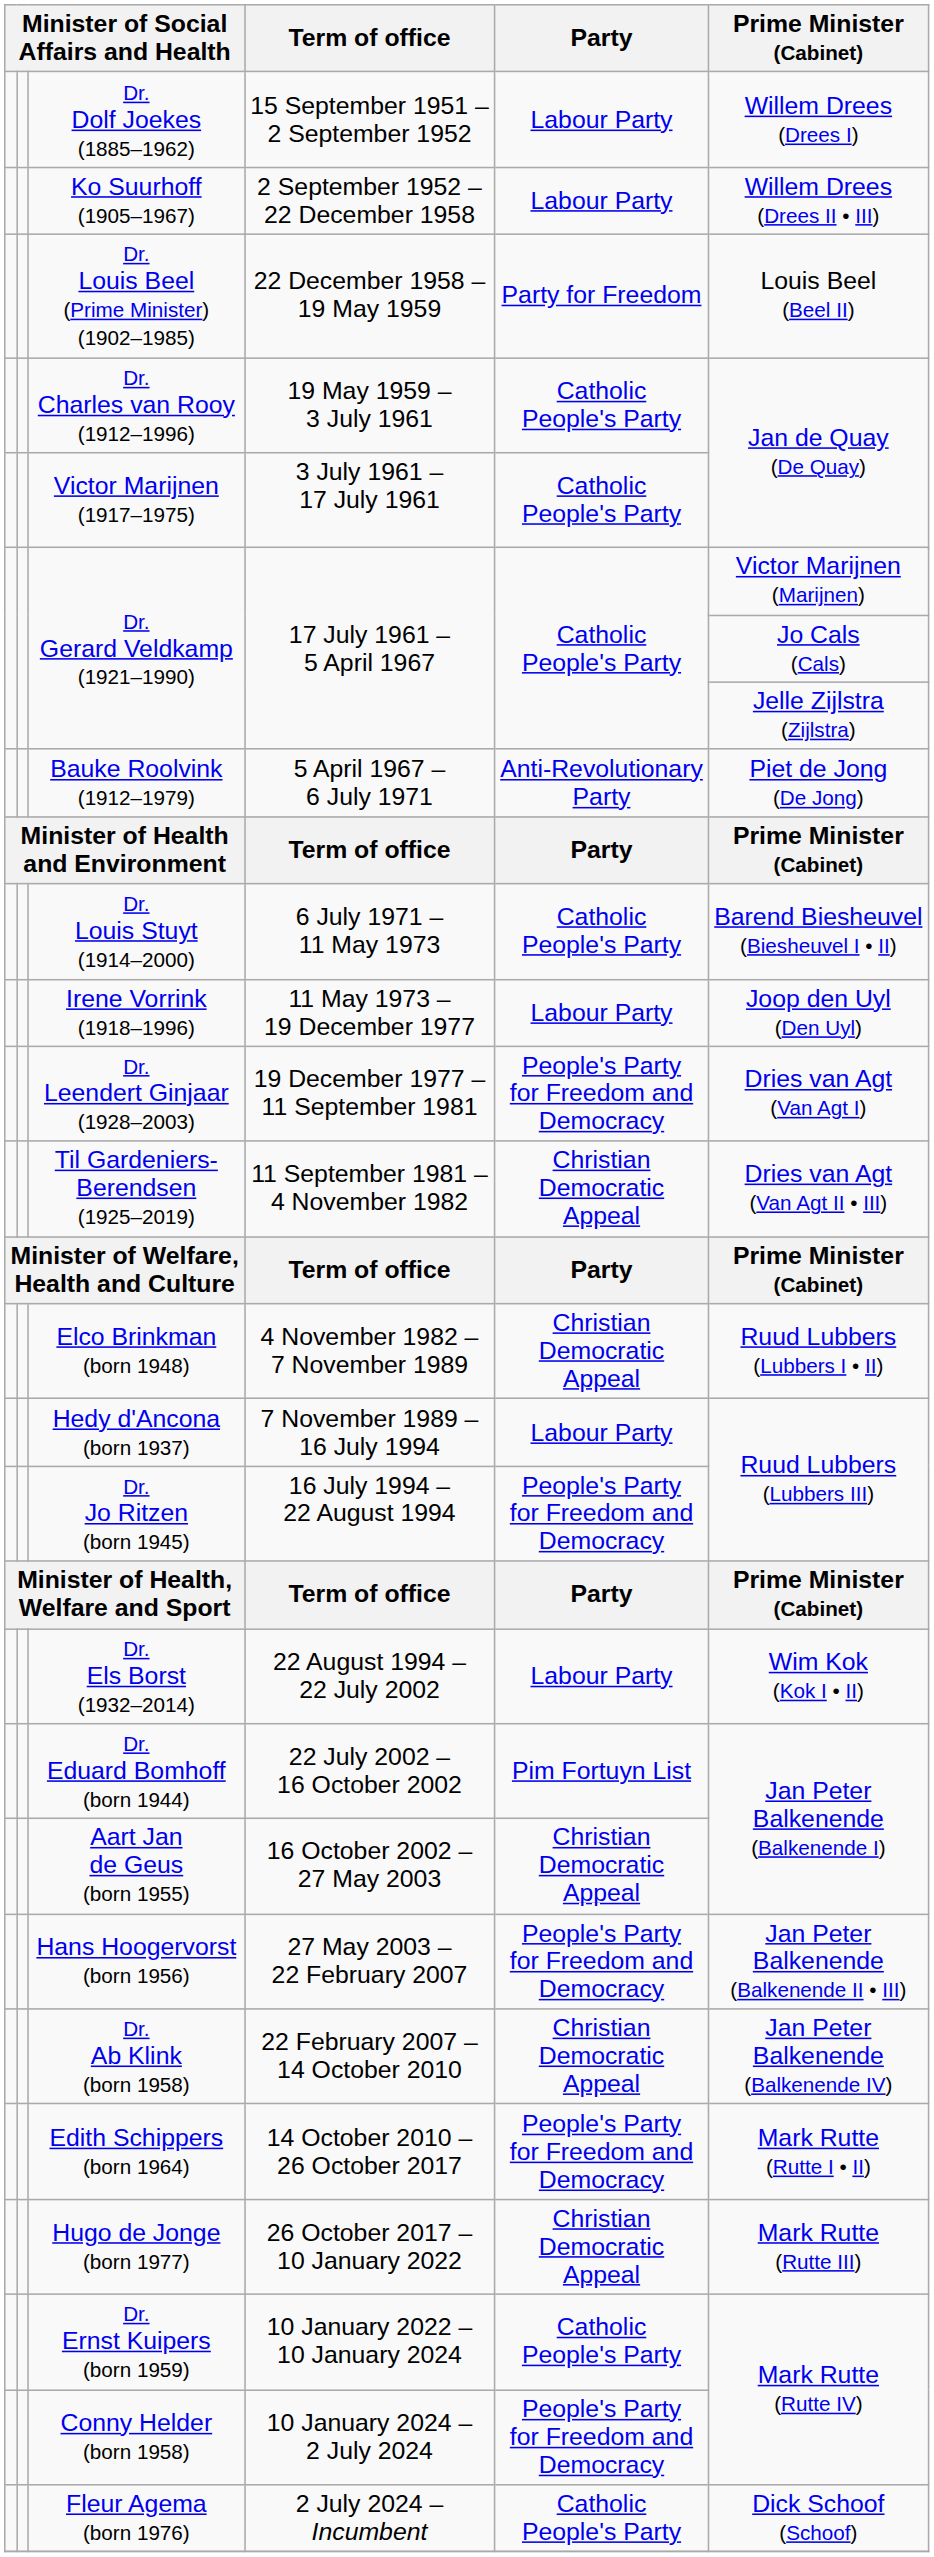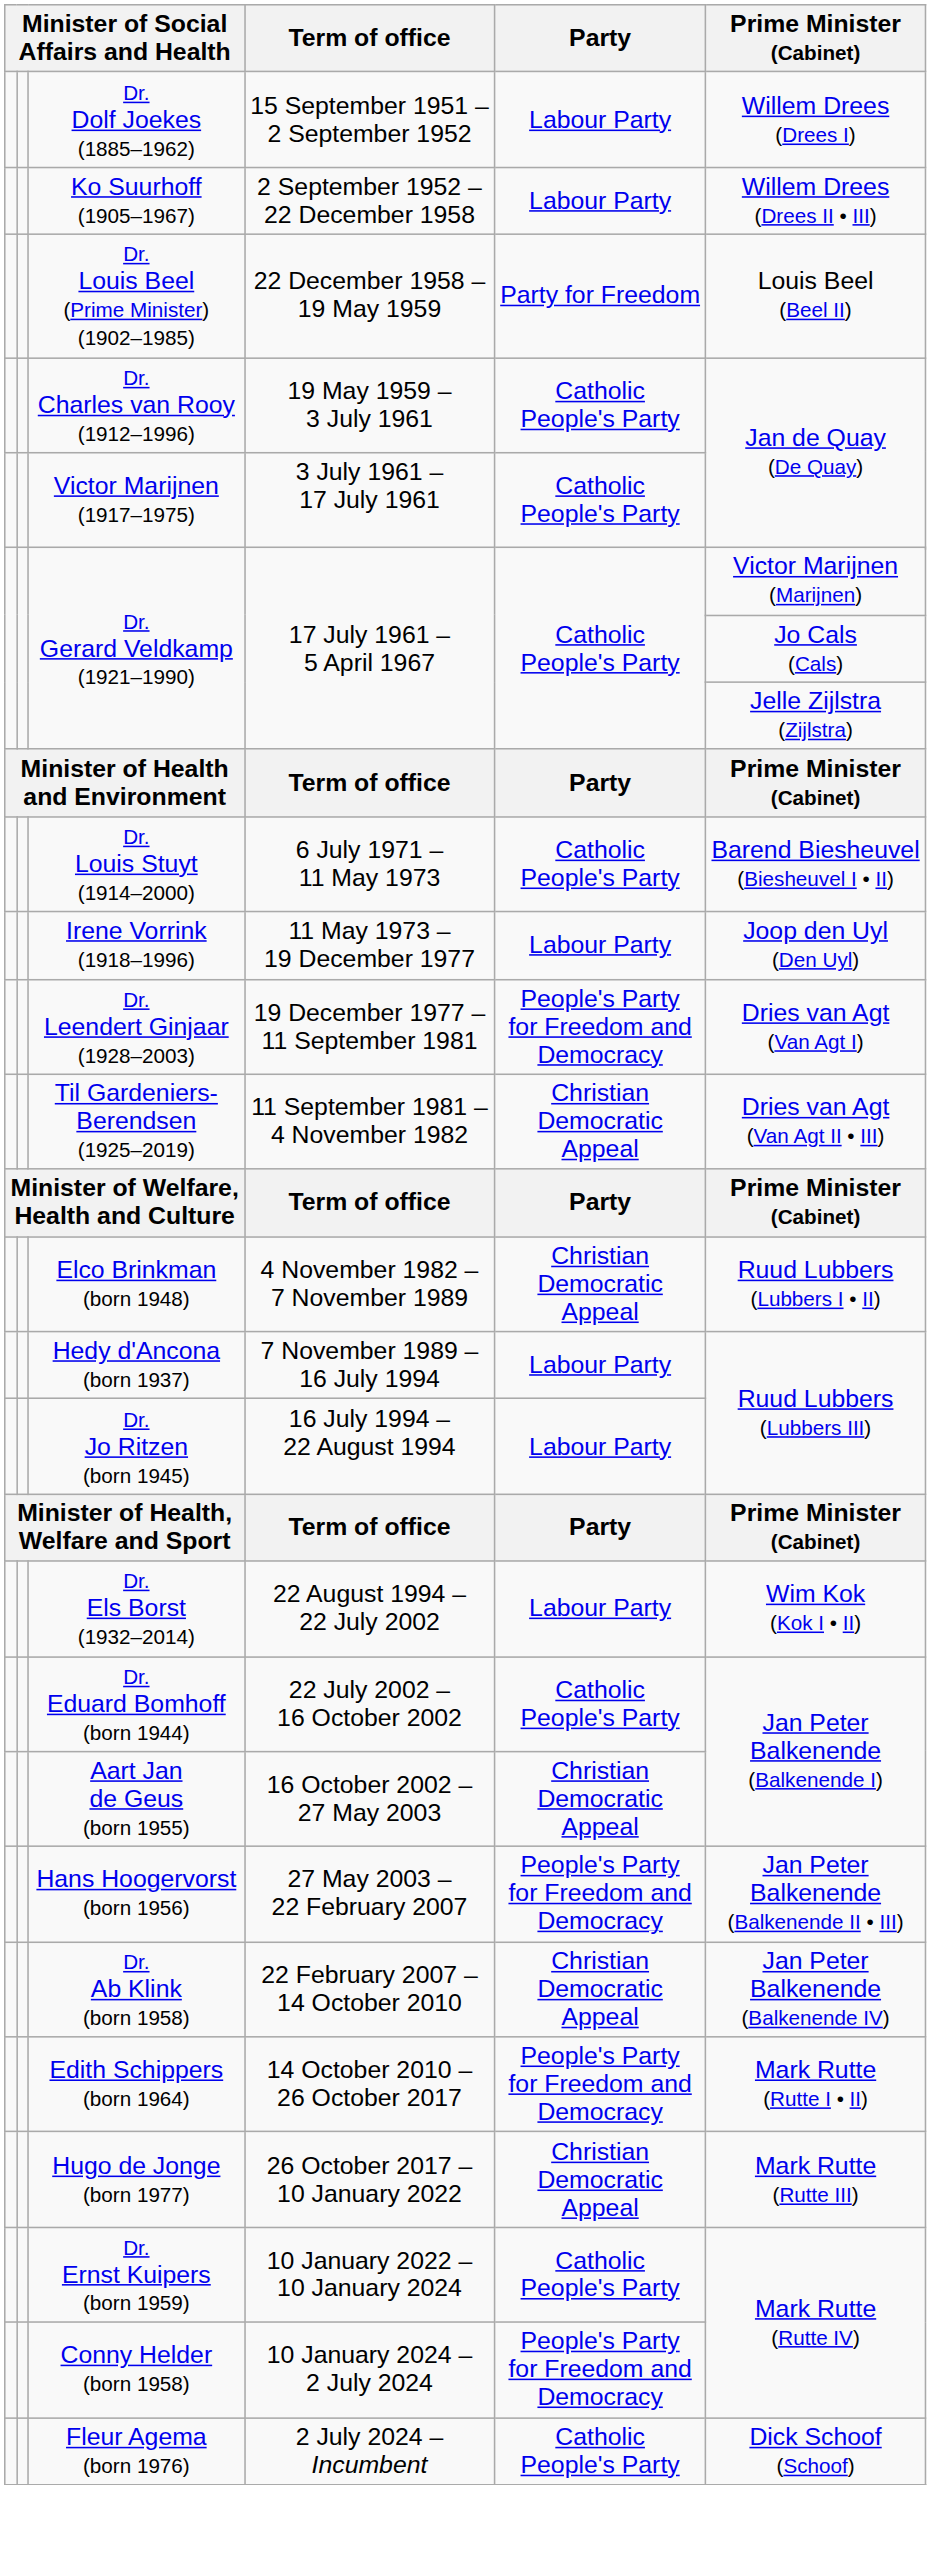- row: (136, 782)
(602, 1513) People's Party for Freedom and Democracy -> (600, 1446) Labour Party
(602, 1770) Pim Fortuyn List -> (600, 1703) Catholic People's Party
